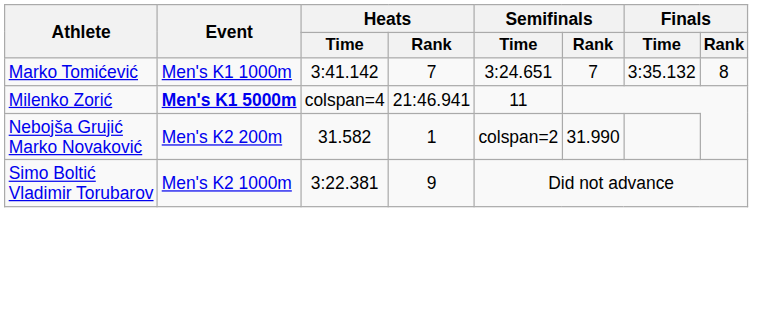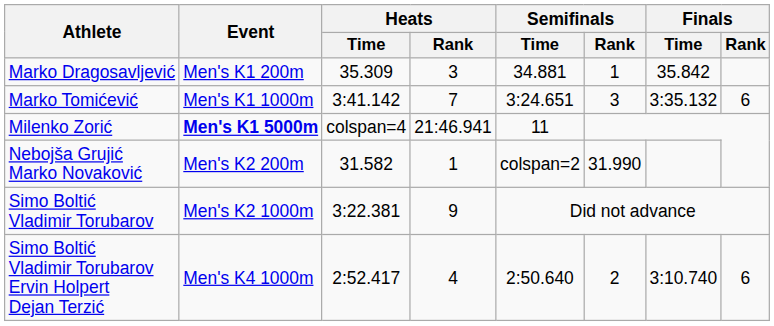+ row: (92, 72)
(593, 72) 7 -> (615, 100) 3
(724, 72) 8 -> (745, 100) 6
+ row: (81, 278)
